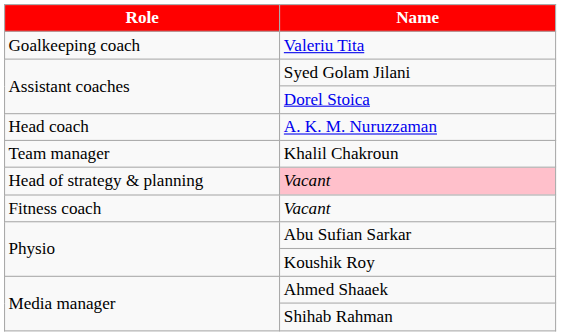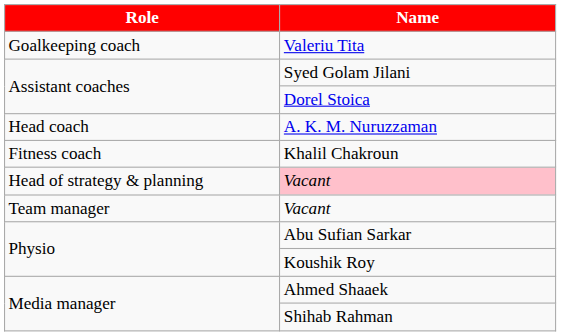(59, 153) Team manager -> (55, 153) Fitness coach
(55, 208) Fitness coach -> (59, 208) Team manager
